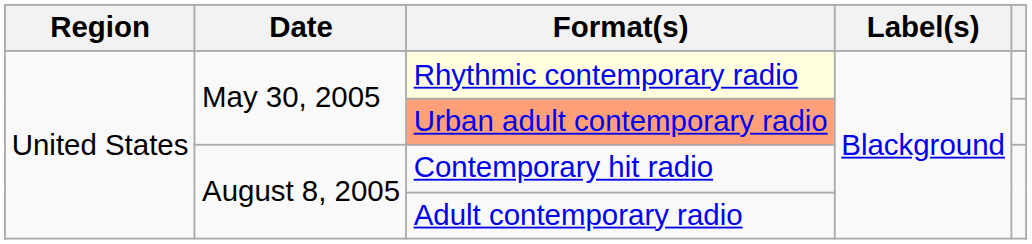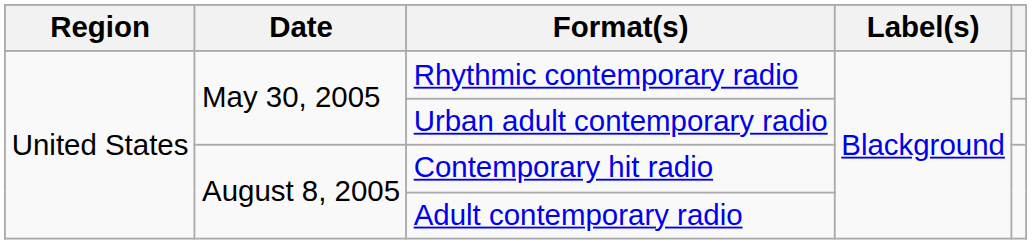(606, 74) lightyellow background -> (606, 74) no background
(621, 121) lightsalmon background -> (621, 121) no background
